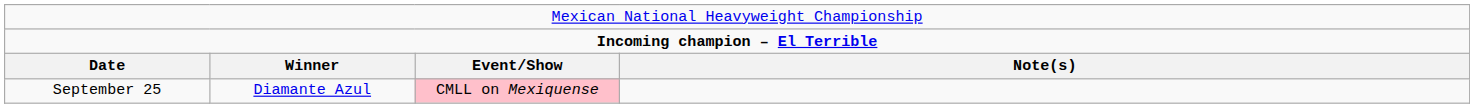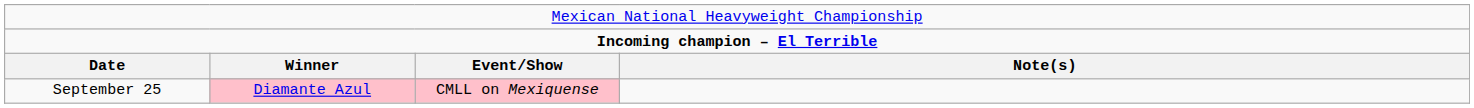(312, 91) no background -> (312, 91) pink background
